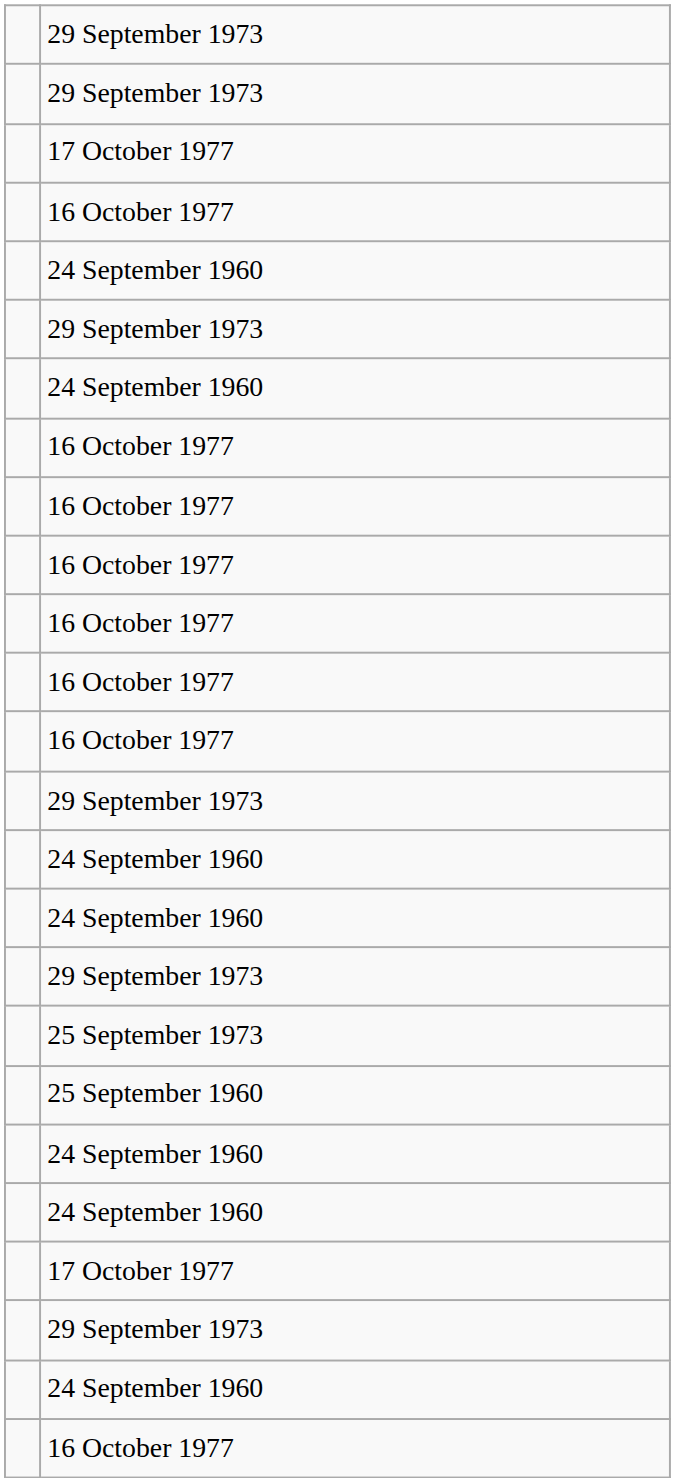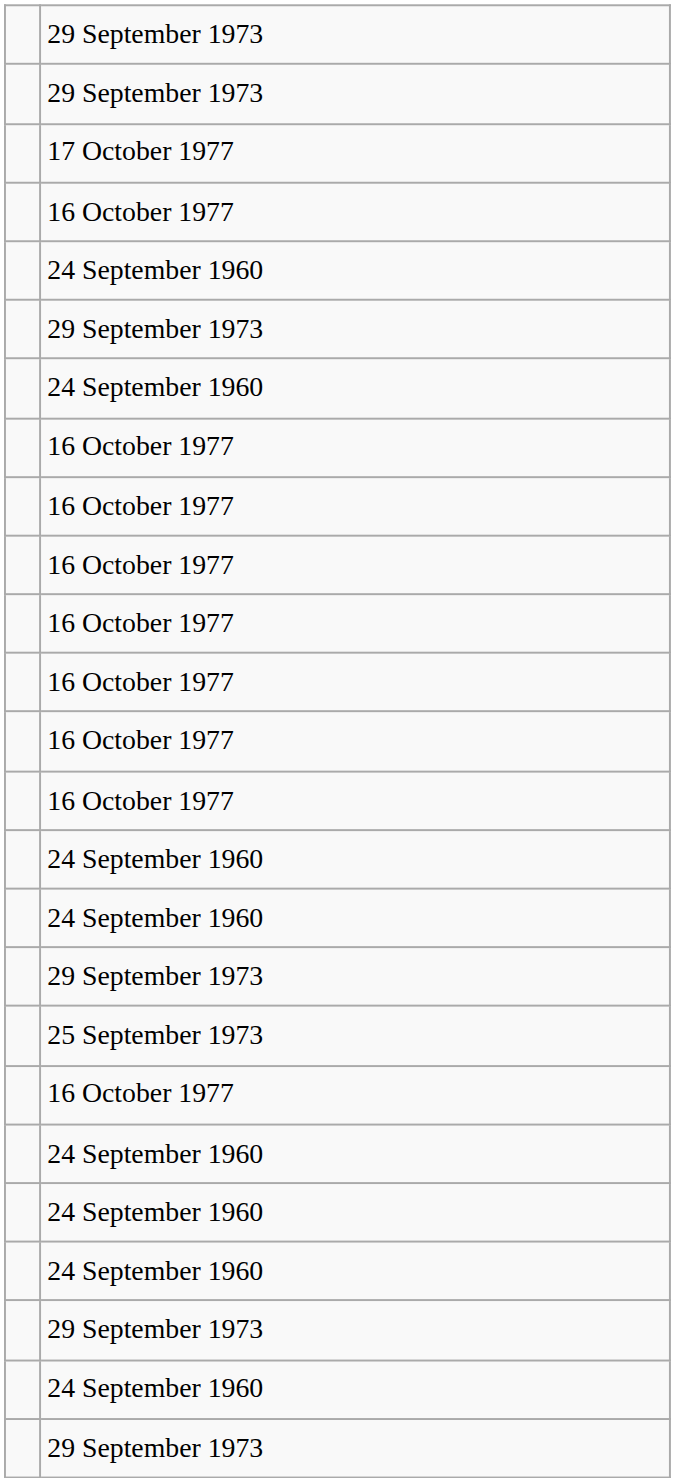(155, 799) 29 September 1973 -> (141, 799) 16 October 1977
(155, 1093) 25 September 1960 -> (141, 1093) 16 October 1977
(141, 1270) 17 October 1977 -> (155, 1270) 24 September 1960
(141, 1446) 16 October 1977 -> (155, 1446) 29 September 1973
